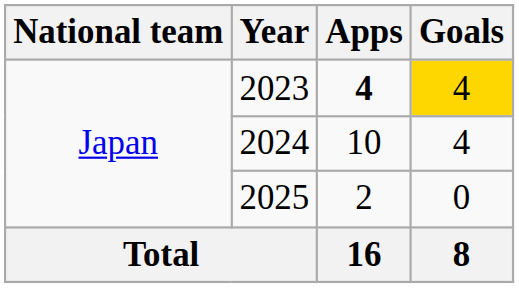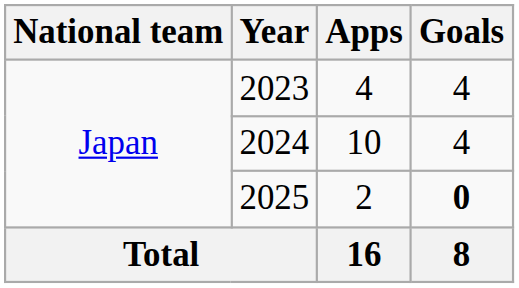(364, 87) bold -> (364, 87) normal
(462, 87) gold background -> (462, 87) no background
(462, 198) normal -> (462, 198) bold
